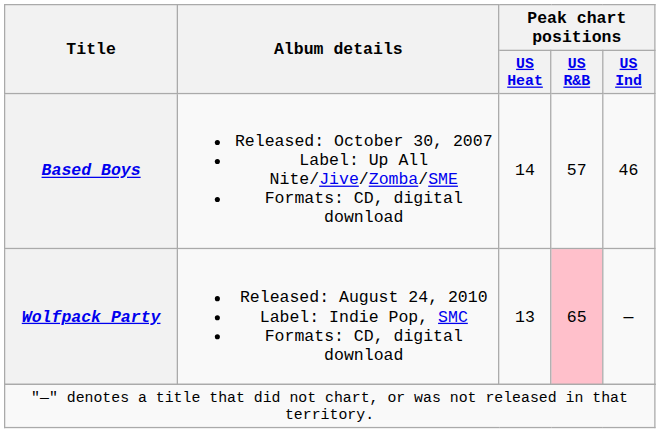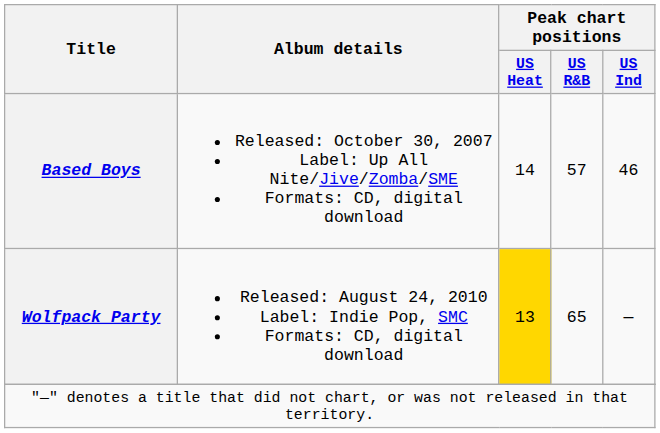(525, 317) no background -> (525, 317) gold background
(577, 317) pink background -> (577, 317) no background
